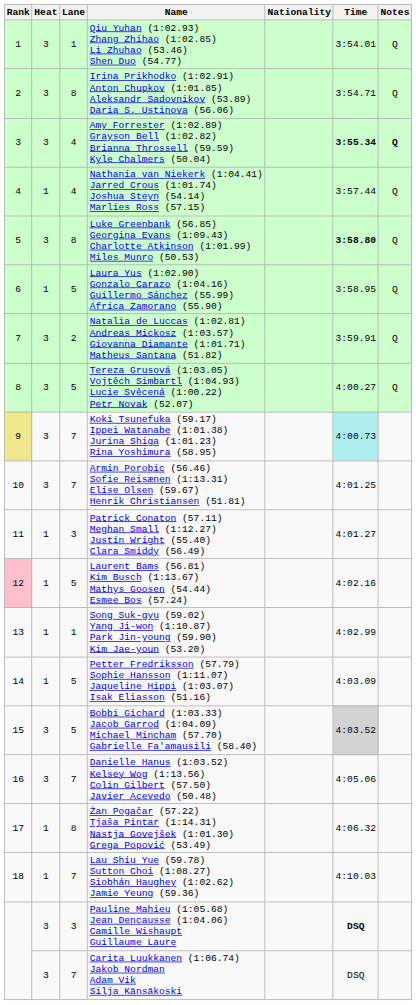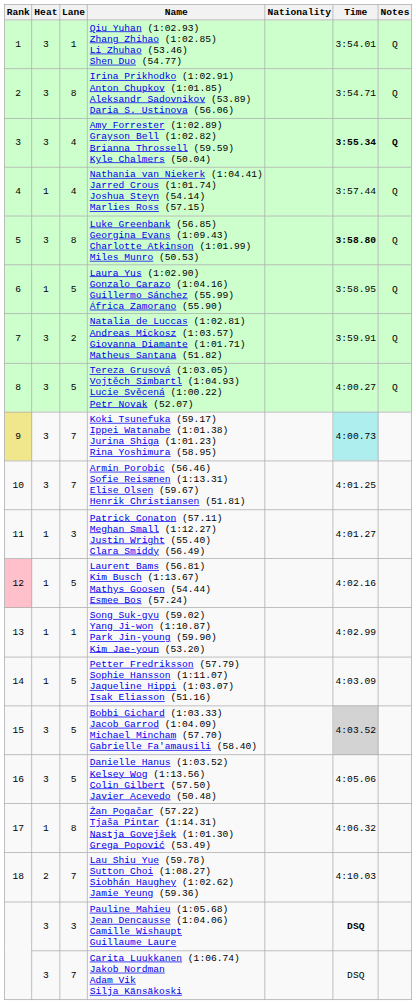(74, 779) 7 -> (74, 779) 5
(46, 877) 1 -> (46, 877) 2
